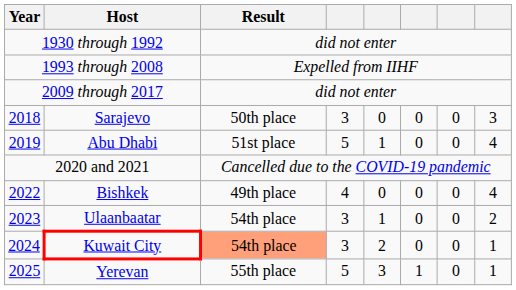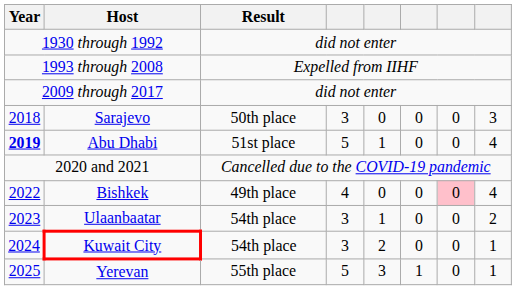(24, 142) normal -> (24, 142) bold
(456, 192) no background -> (456, 192) pink background
(264, 245) lightsalmon background -> (264, 245) no background
